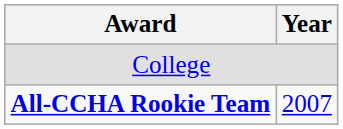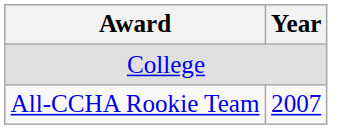(140, 104) bold -> (135, 104) normal
